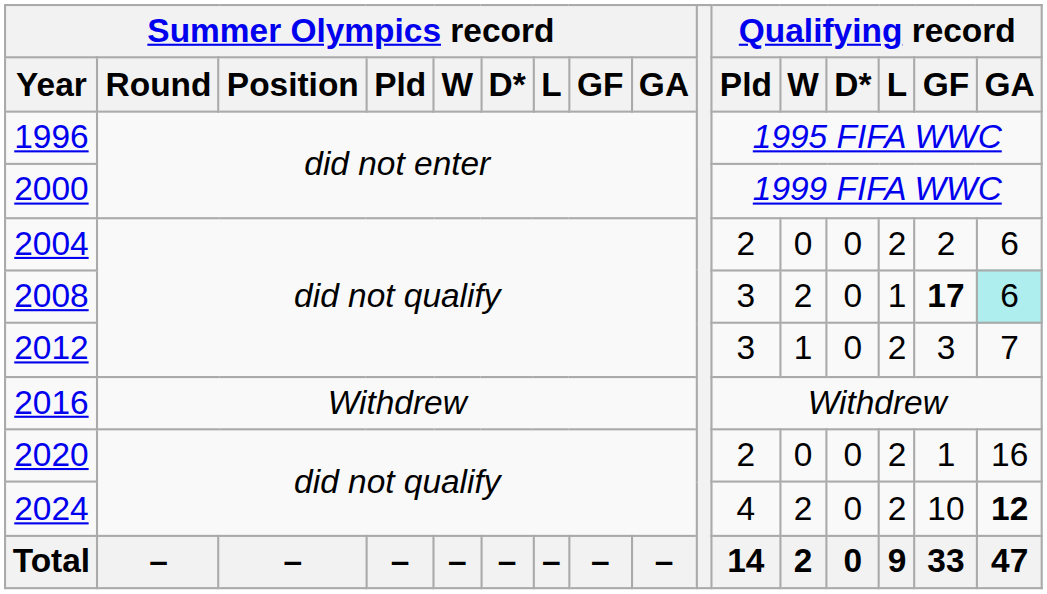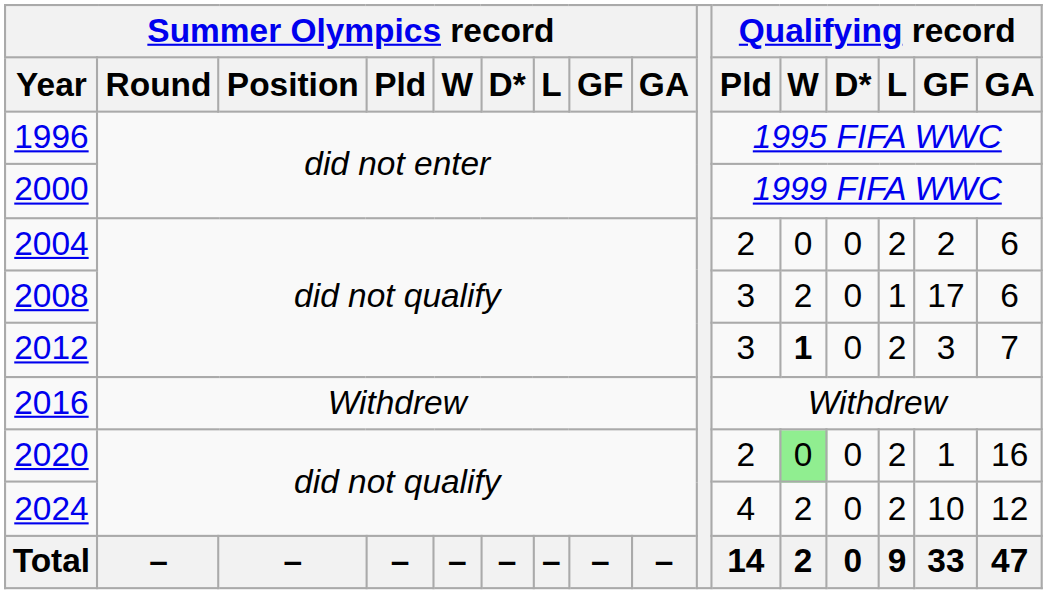(946, 296) bold -> (946, 296) normal
(1010, 296) paleturquoise background -> (1010, 296) no background
(803, 349) normal -> (803, 349) bold
(803, 455) no background -> (803, 455) lightgreen background
(1010, 508) bold -> (1010, 508) normal
